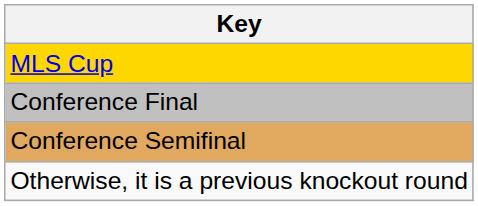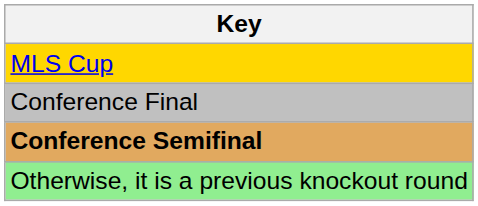(128, 141) normal -> (136, 141) bold
(239, 180) no background -> (239, 180) lightgreen background
